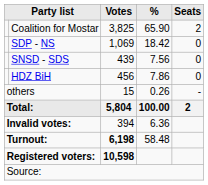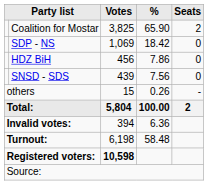rows swapped: (31, 76) <-> (40, 60)
(122, 140) bold -> (122, 140) normal
